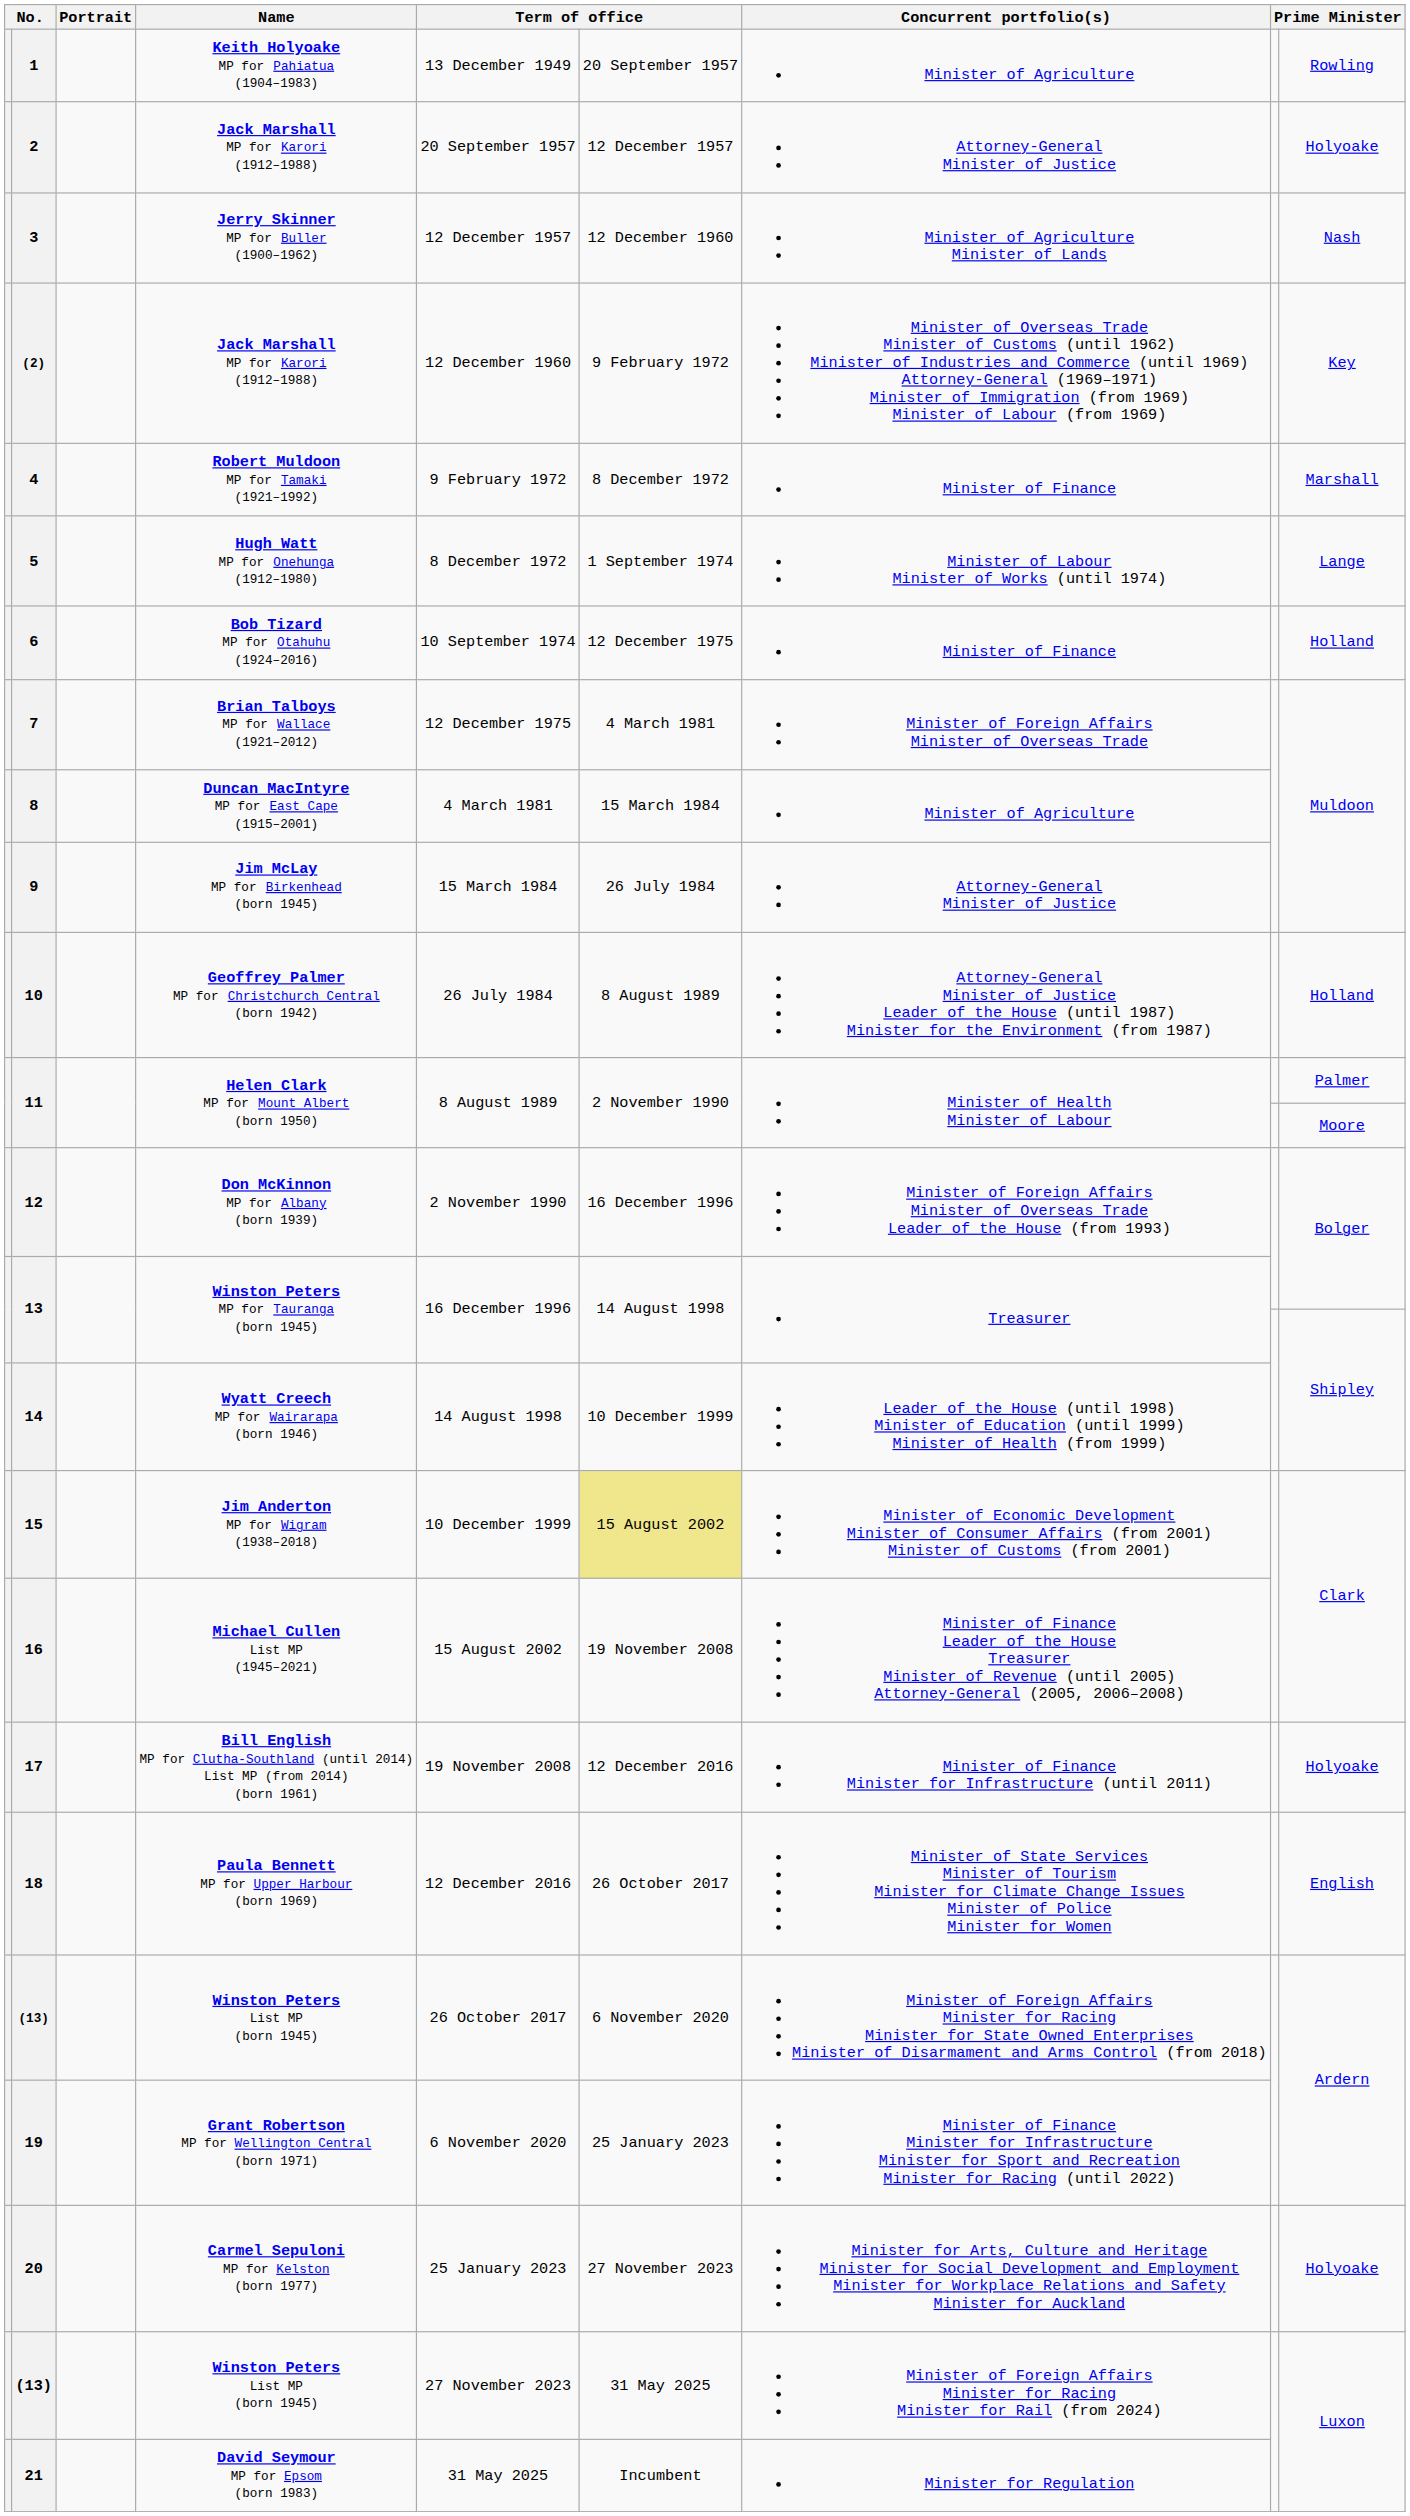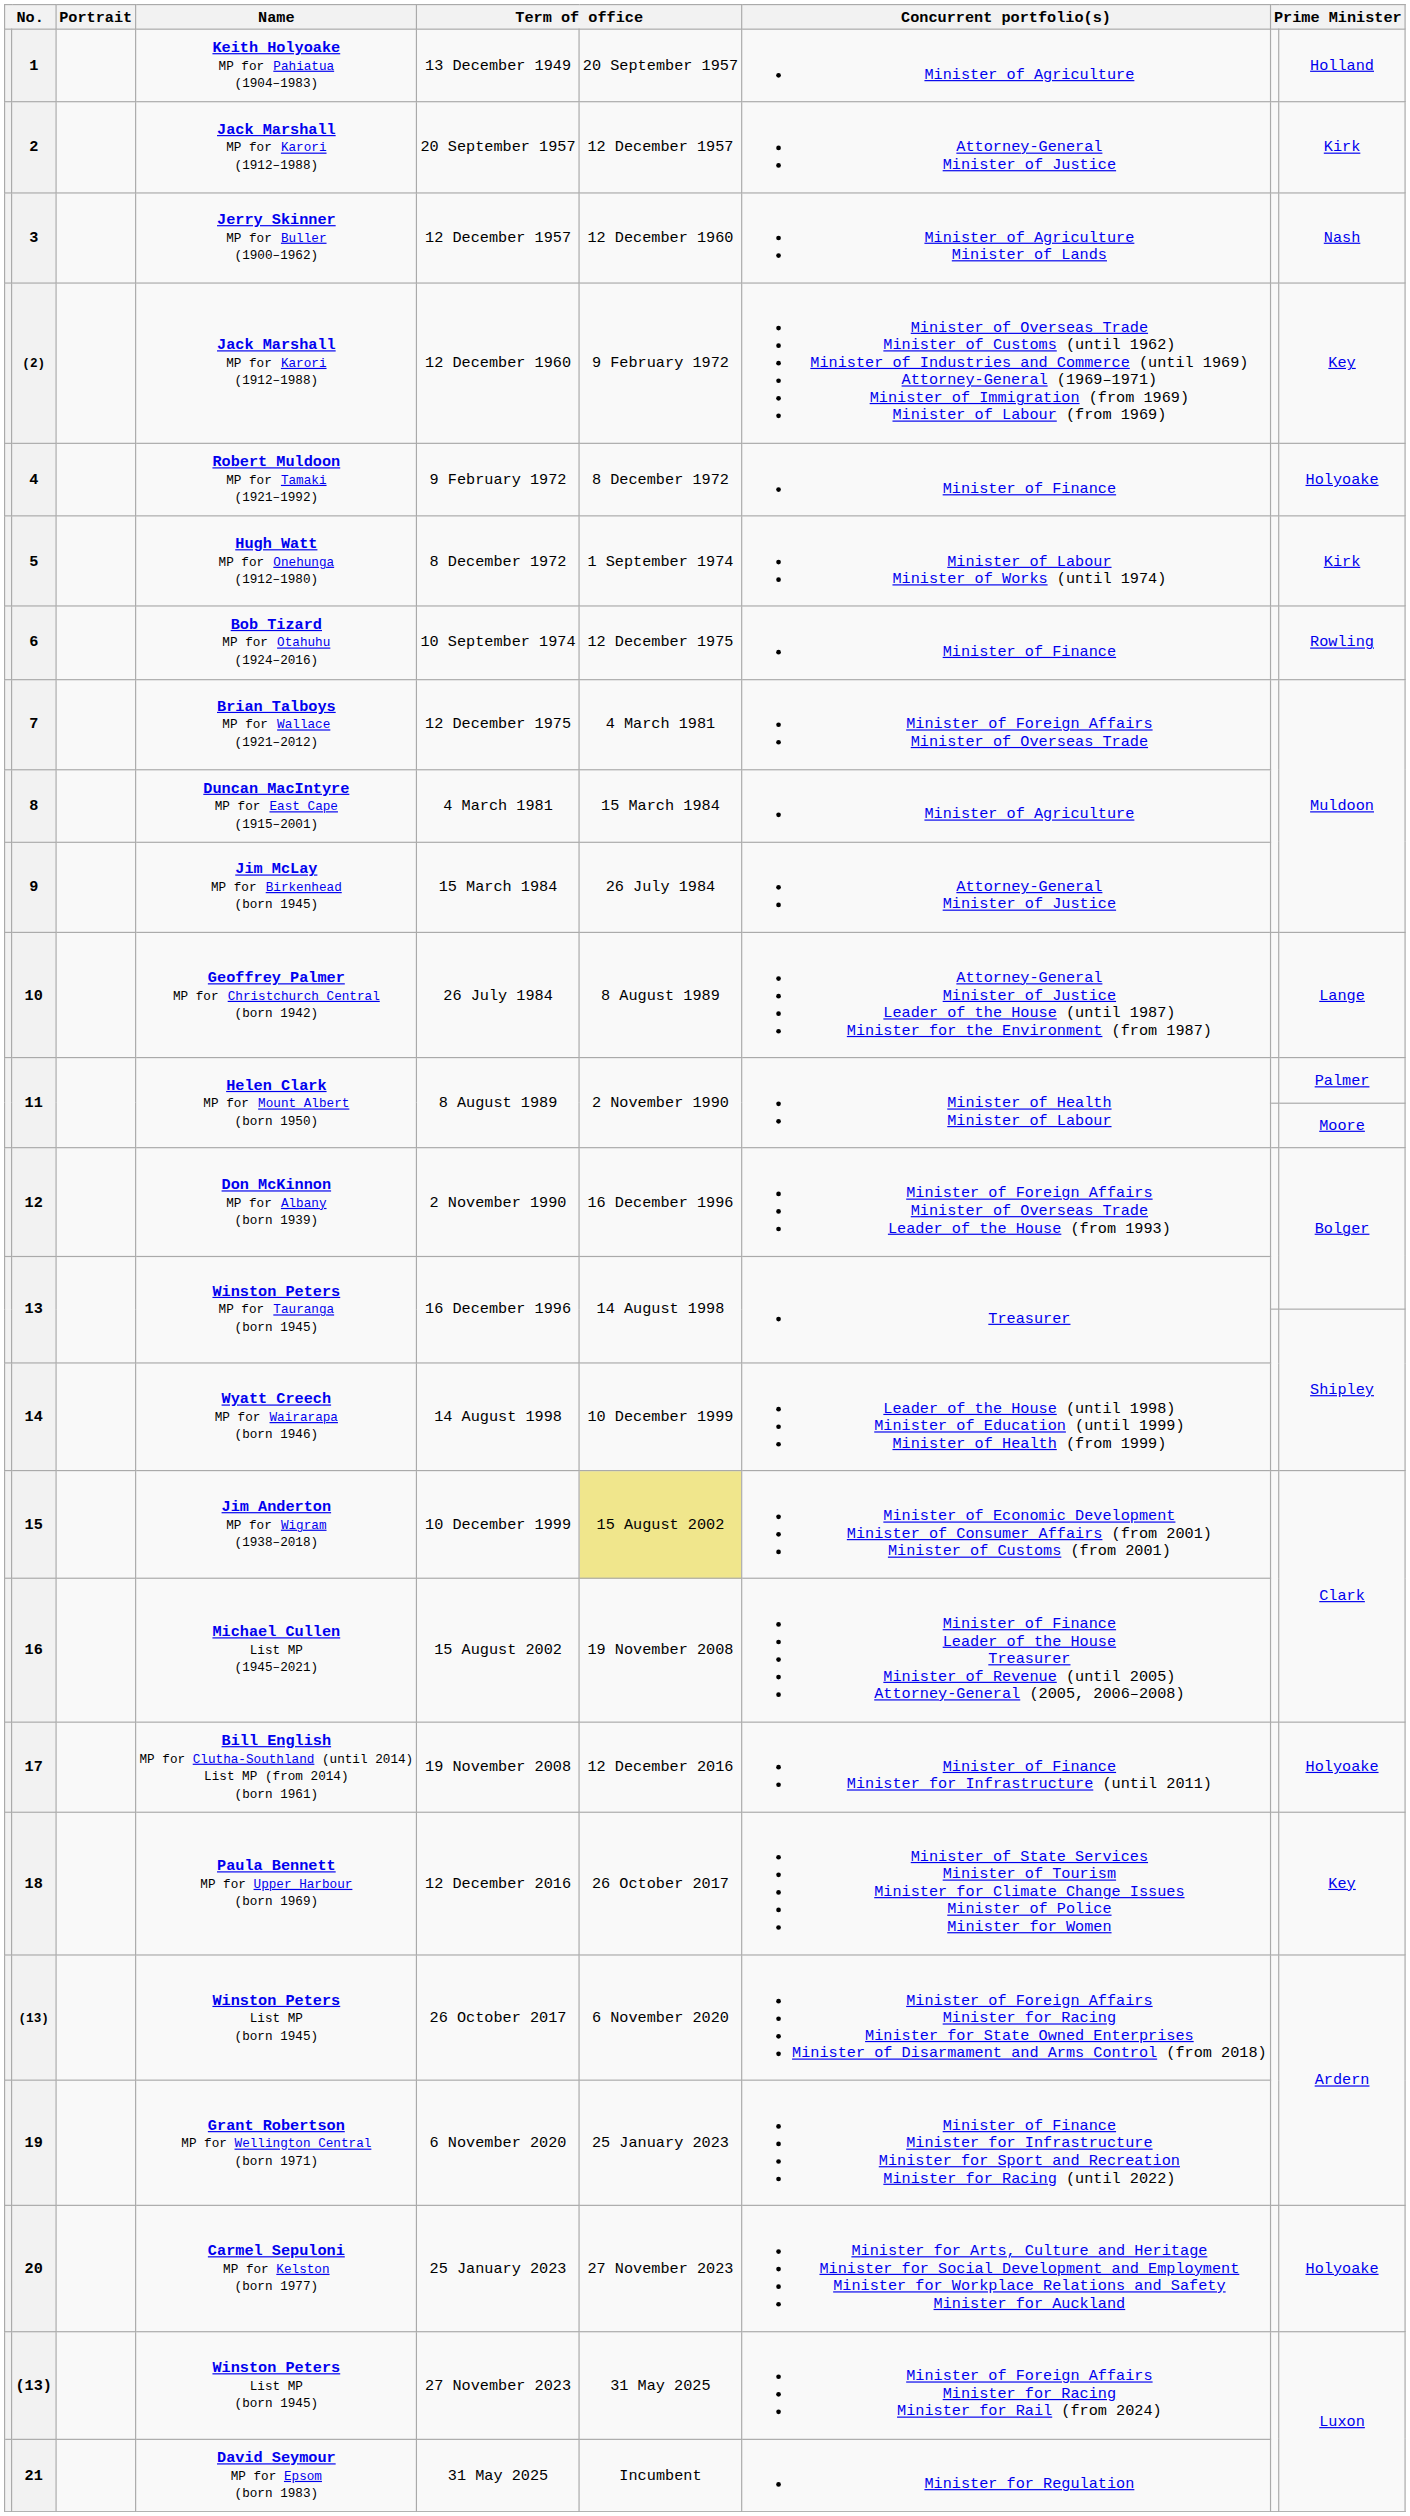(1342, 66) Rowling -> (1342, 66) Holland
(1342, 147) Holyoake -> (1342, 147) Kirk
(1342, 480) Marshall -> (1342, 480) Holyoake
(1342, 561) Lange -> (1342, 561) Kirk
(1342, 643) Holland -> (1342, 643) Rowling
(1342, 995) Holland -> (1342, 995) Lange
(1342, 1883) English -> (1342, 1883) Key
